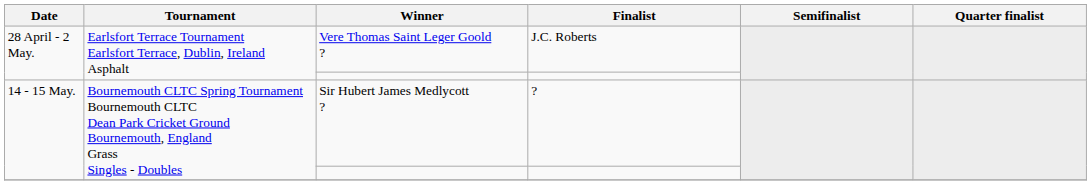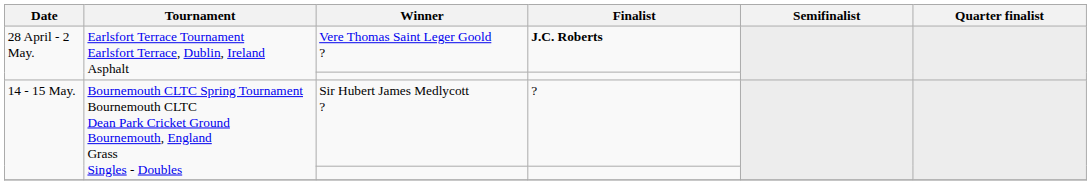(564, 37) normal -> (567, 37) bold
